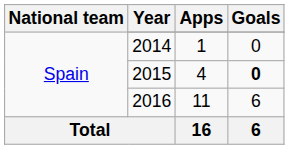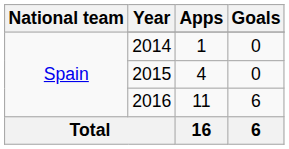(256, 74) bold -> (256, 74) normal
